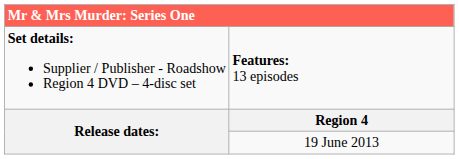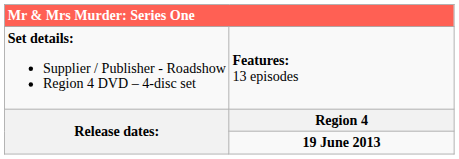(342, 142) normal -> (342, 142) bold
